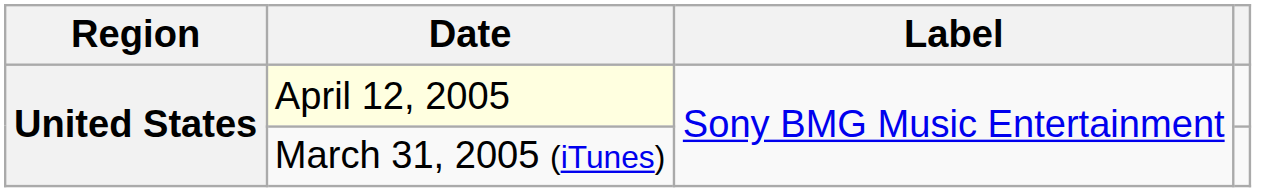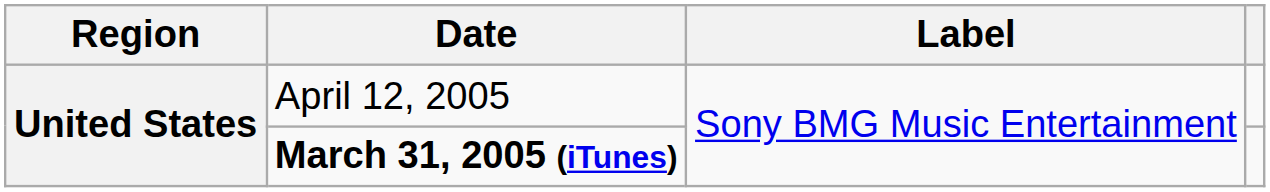(392, 95) lightyellow background -> (392, 95) no background
(470, 155) normal -> (476, 155) bold
